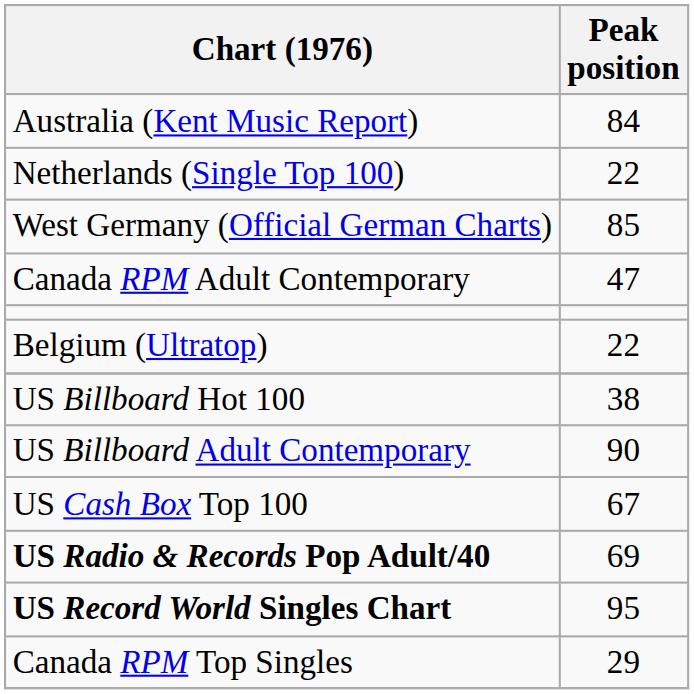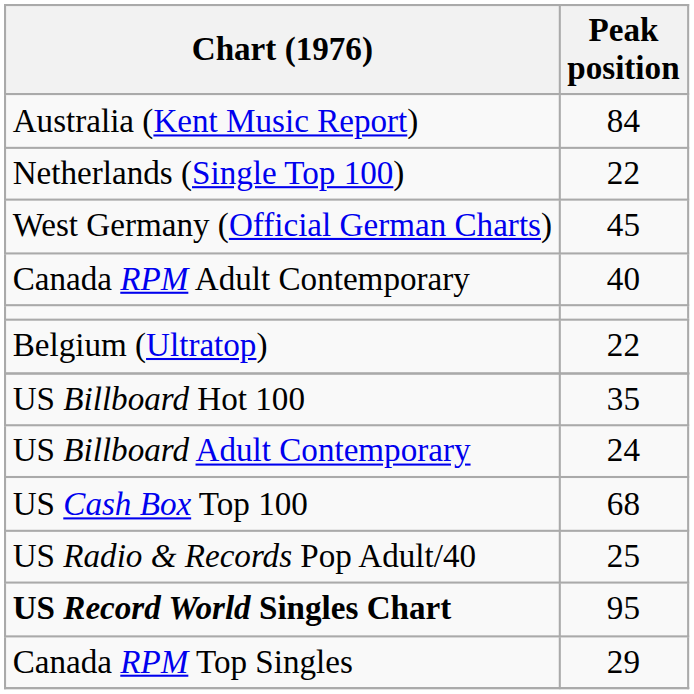(623, 225) 85 -> (623, 225) 45
(623, 278) 47 -> (623, 278) 40
(623, 398) 38 -> (623, 398) 35
(623, 450) 90 -> (623, 450) 24
(623, 503) 67 -> (623, 503) 68
(251, 556) bold -> (244, 556) normal
(623, 556) 69 -> (623, 556) 25
